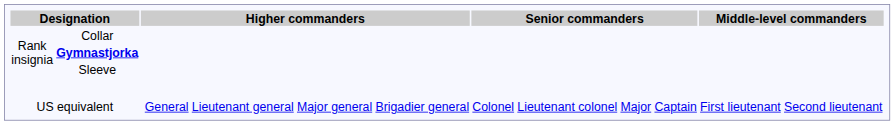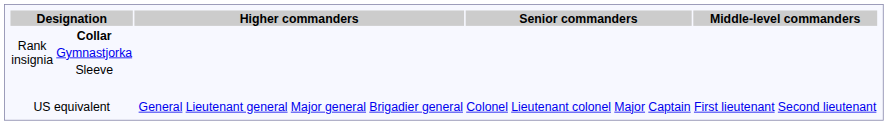(97, 35) normal -> (94, 35) bold
(97, 52) bold -> (94, 52) normal
